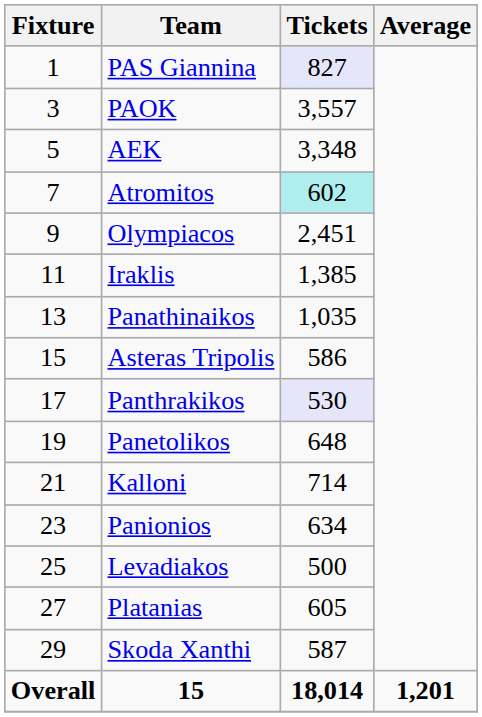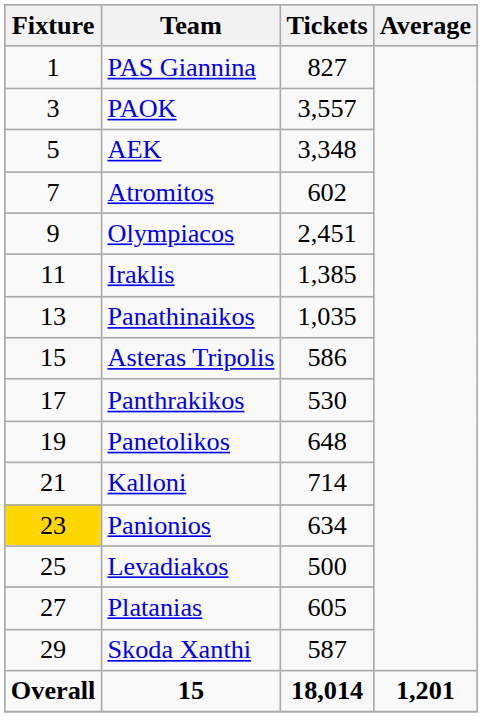(327, 66) lavender background -> (327, 66) no background
(327, 191) paleturquoise background -> (327, 191) no background
(327, 399) lavender background -> (327, 399) no background
(53, 524) no background -> (53, 524) gold background
